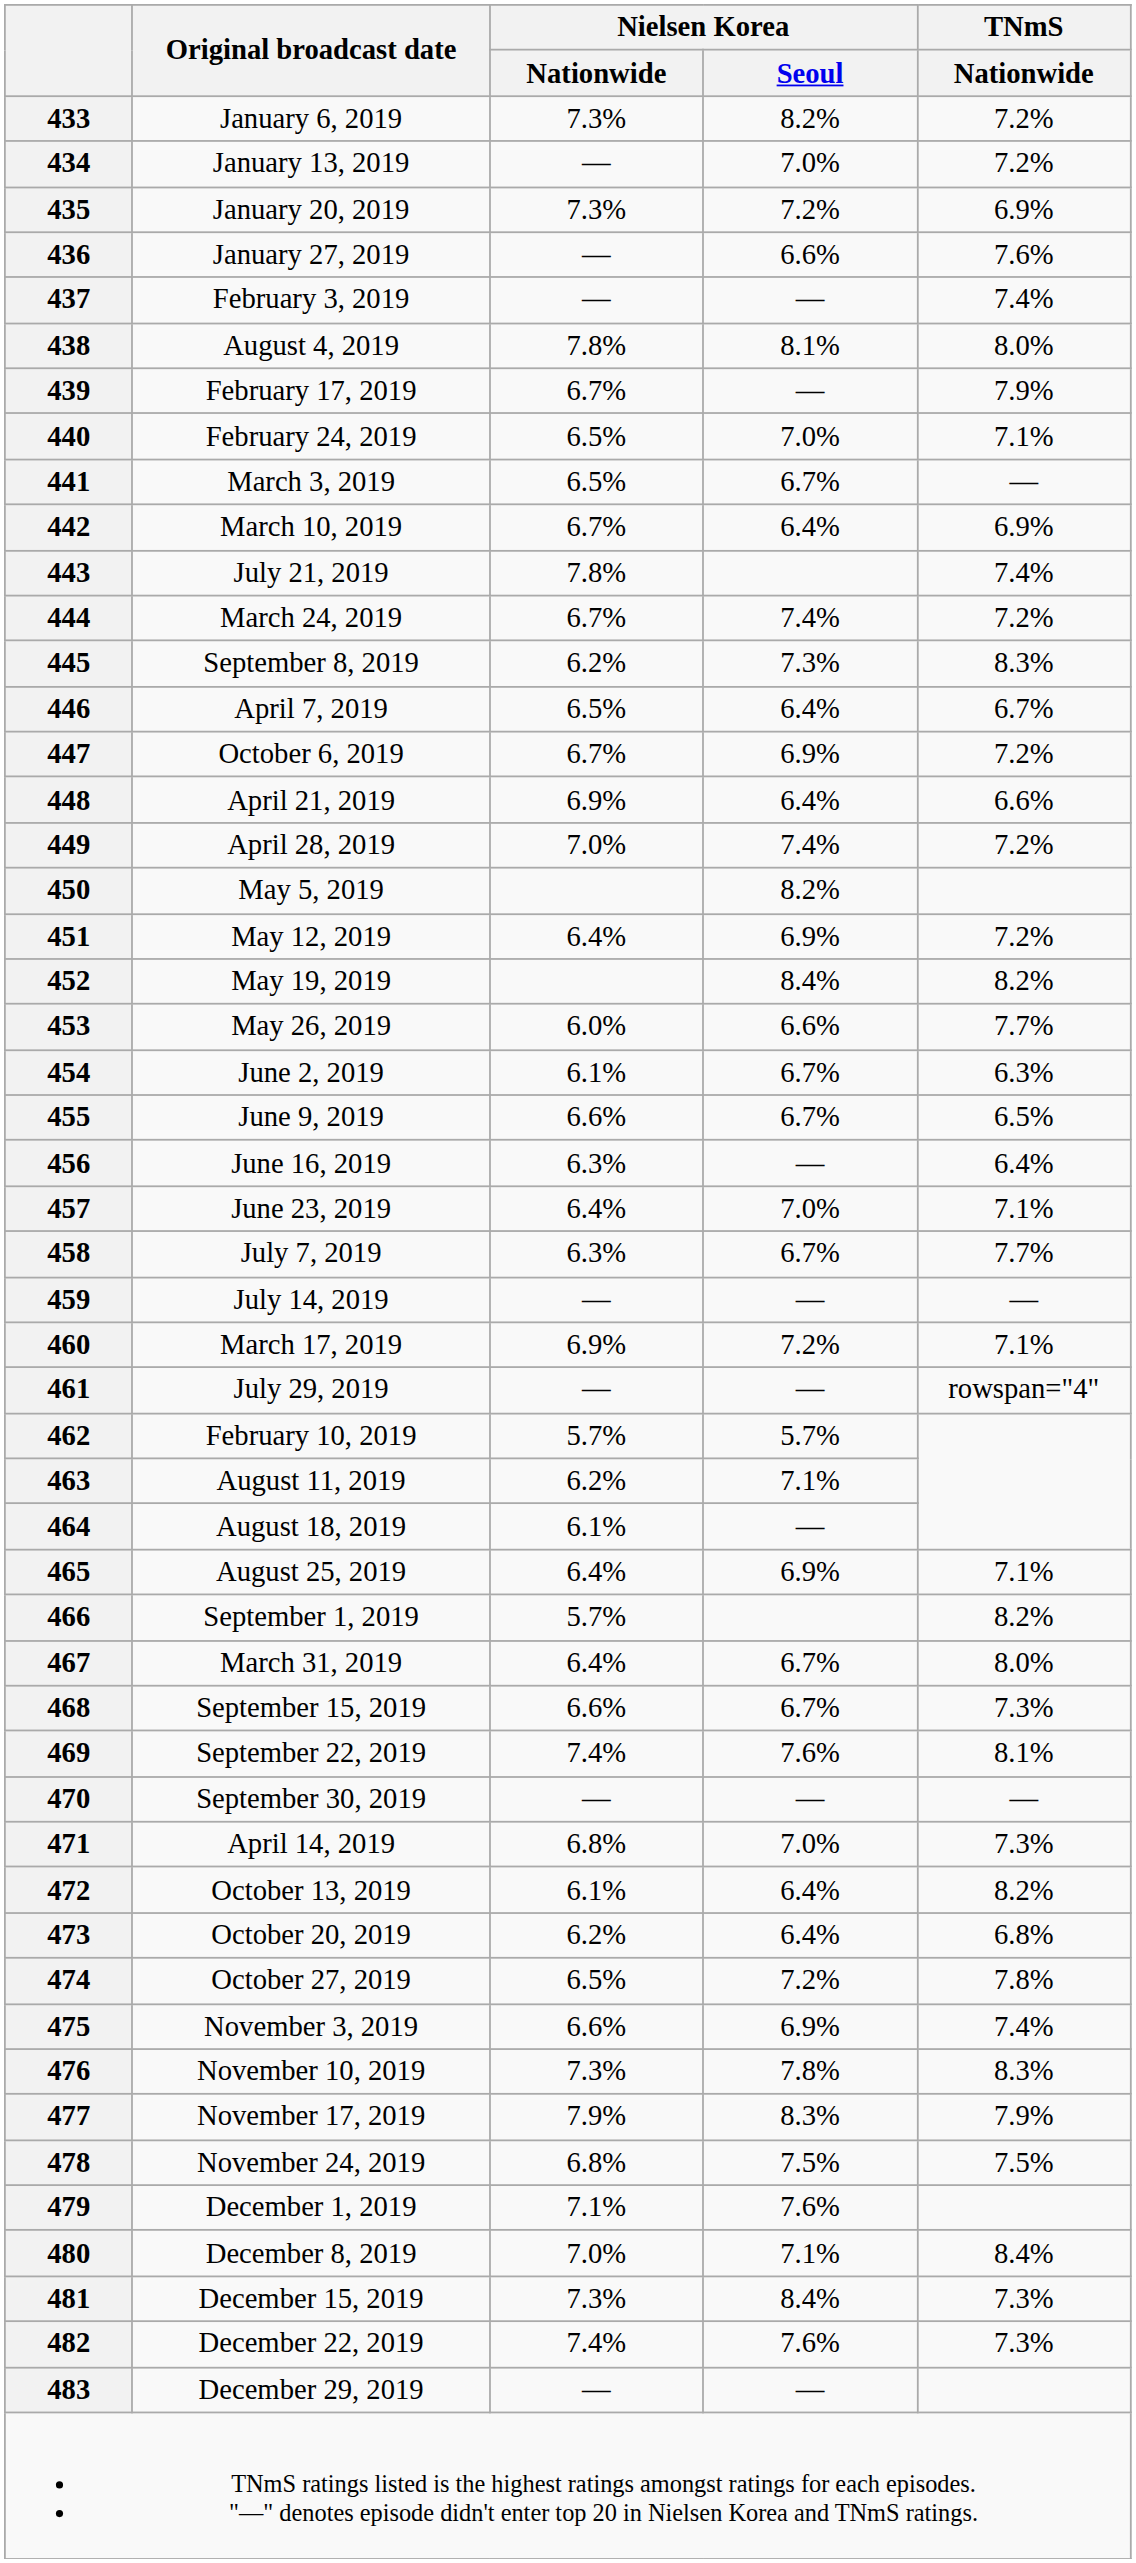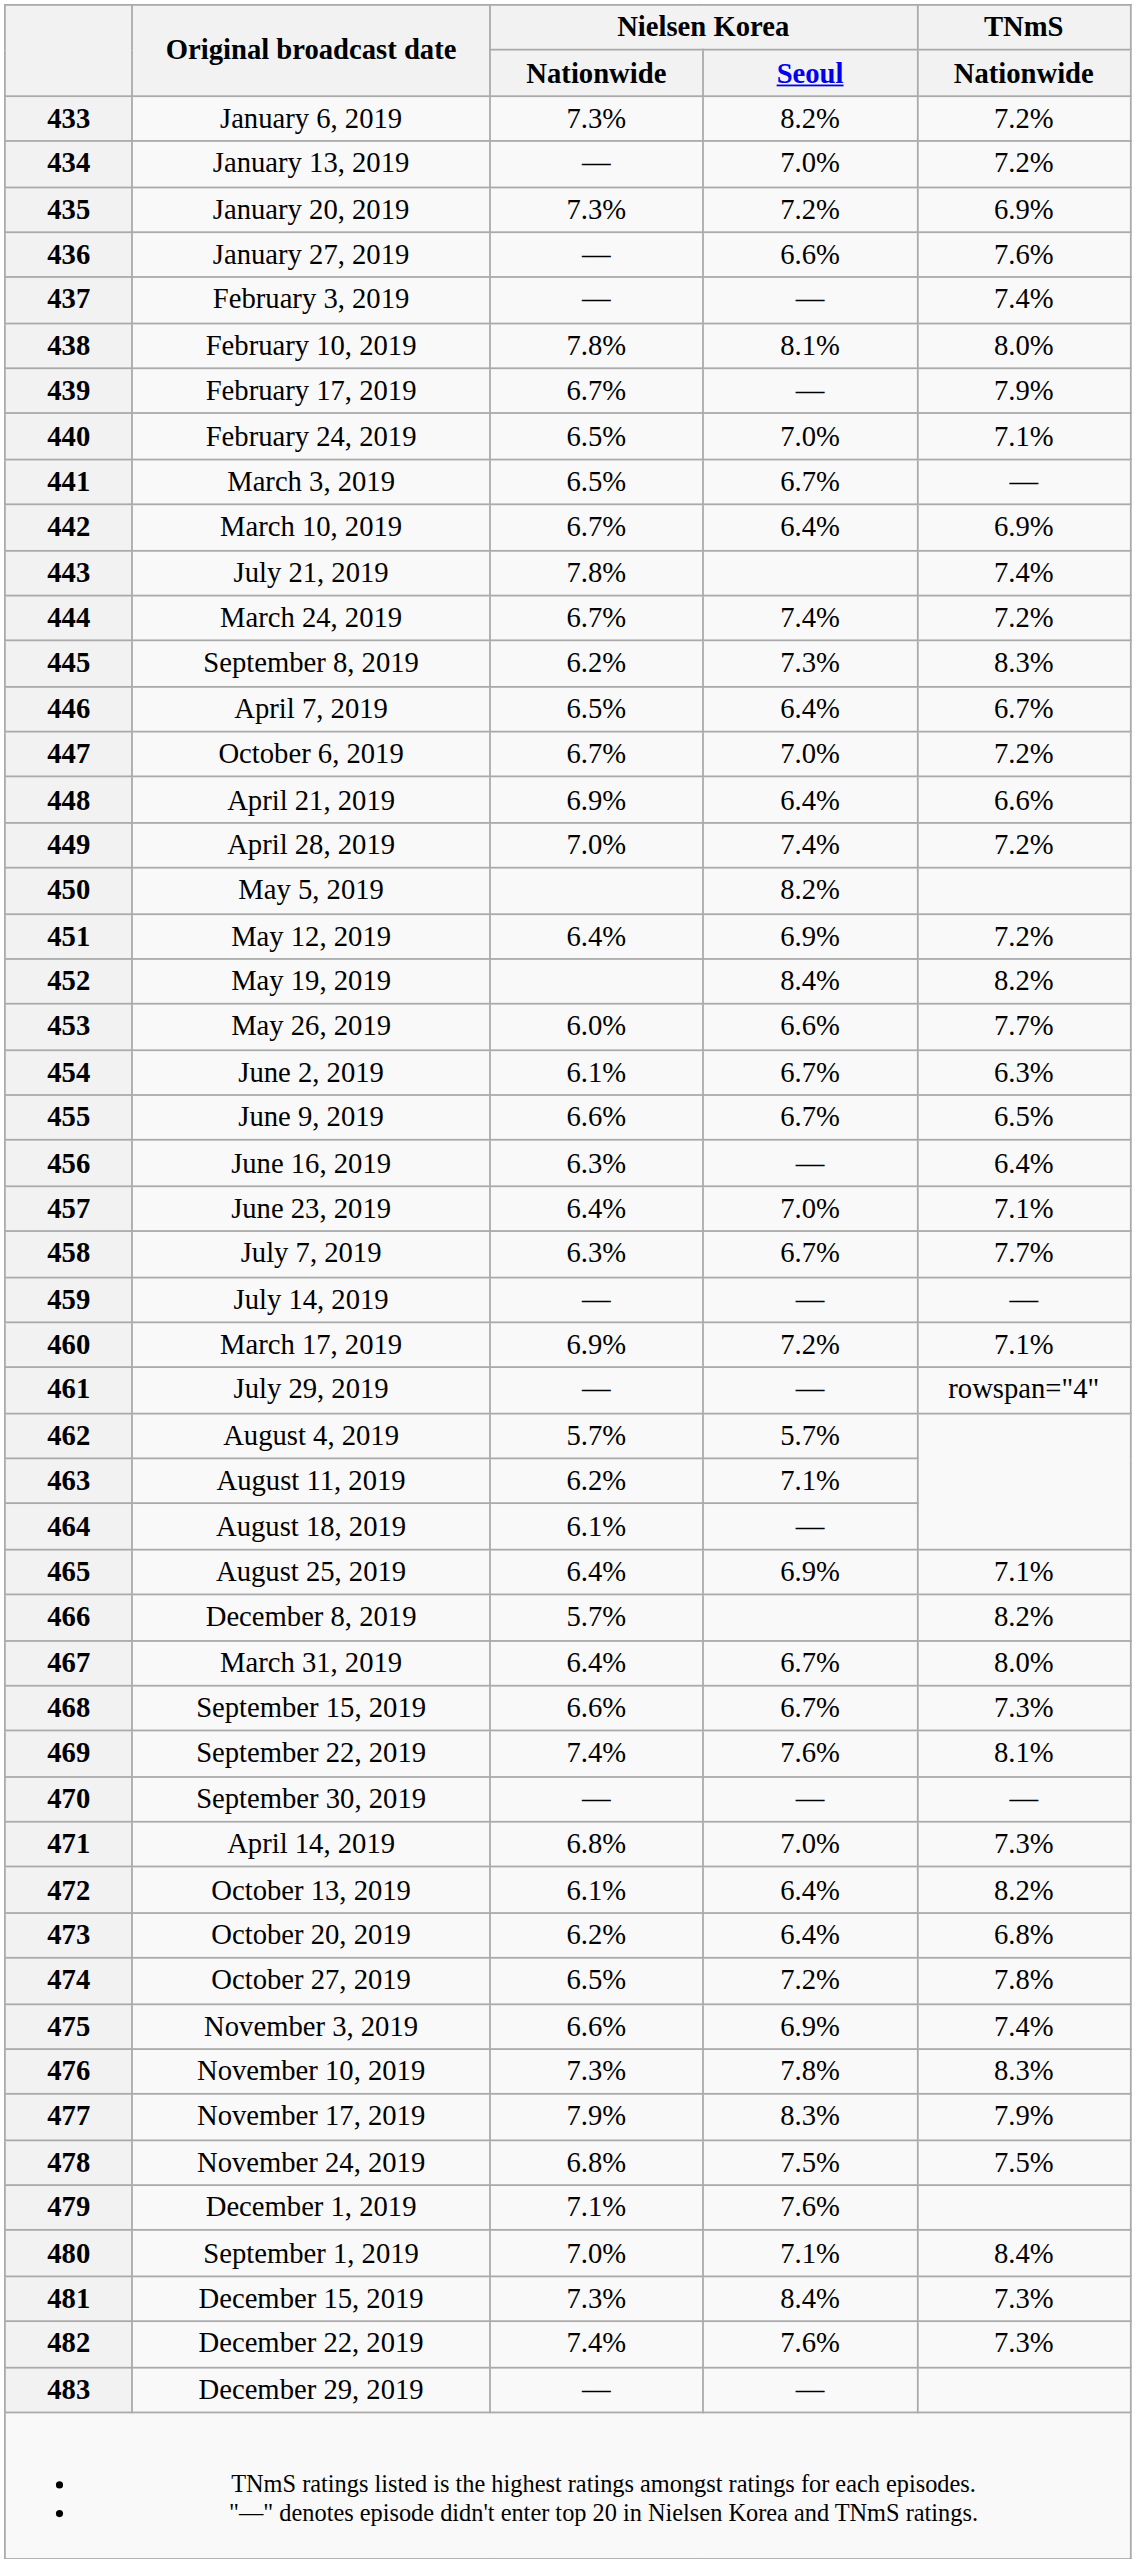(311, 345) August 4, 2019 -> (311, 345) February 10, 2019
(810, 753) 6.9% -> (810, 753) 7.0%
(311, 1435) February 10, 2019 -> (311, 1435) August 4, 2019
(311, 1616) September 1, 2019 -> (311, 1616) December 8, 2019
(311, 2252) December 8, 2019 -> (311, 2252) September 1, 2019
